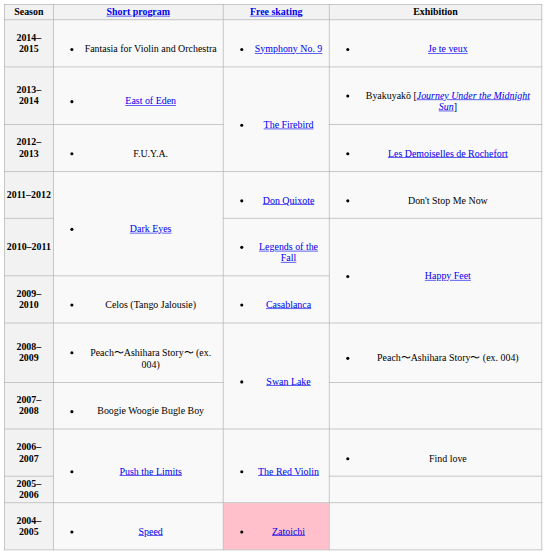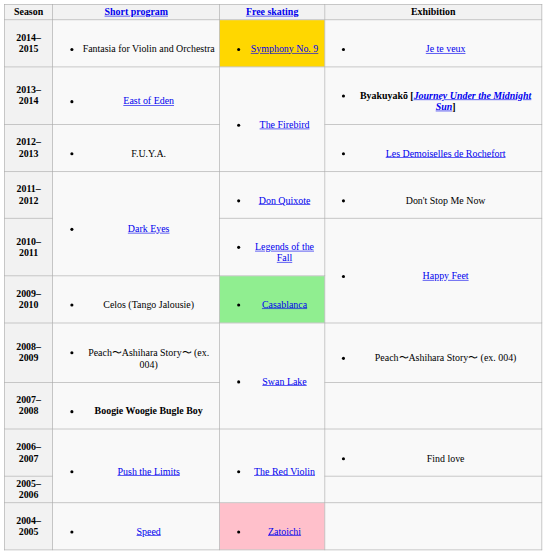(276, 49) no background -> (272, 49) gold background
(435, 101) normal -> (433, 101) bold
(276, 305) no background -> (272, 305) lightgreen background
(138, 411) normal -> (136, 411) bold
